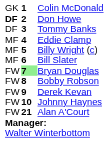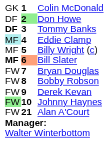(11, 19) bold -> (11, 19) normal
(24, 19) no background -> (24, 19) lightgreen background
(11, 29) normal -> (11, 29) bold
(12, 39) no background -> (12, 39) paleturquoise background
(12, 60) normal -> (12, 60) bold
(24, 60) no background -> (24, 60) lightsalmon background
(24, 71) lightgreen background -> (24, 71) no background
(12, 102) no background -> (12, 102) lightgreen background
